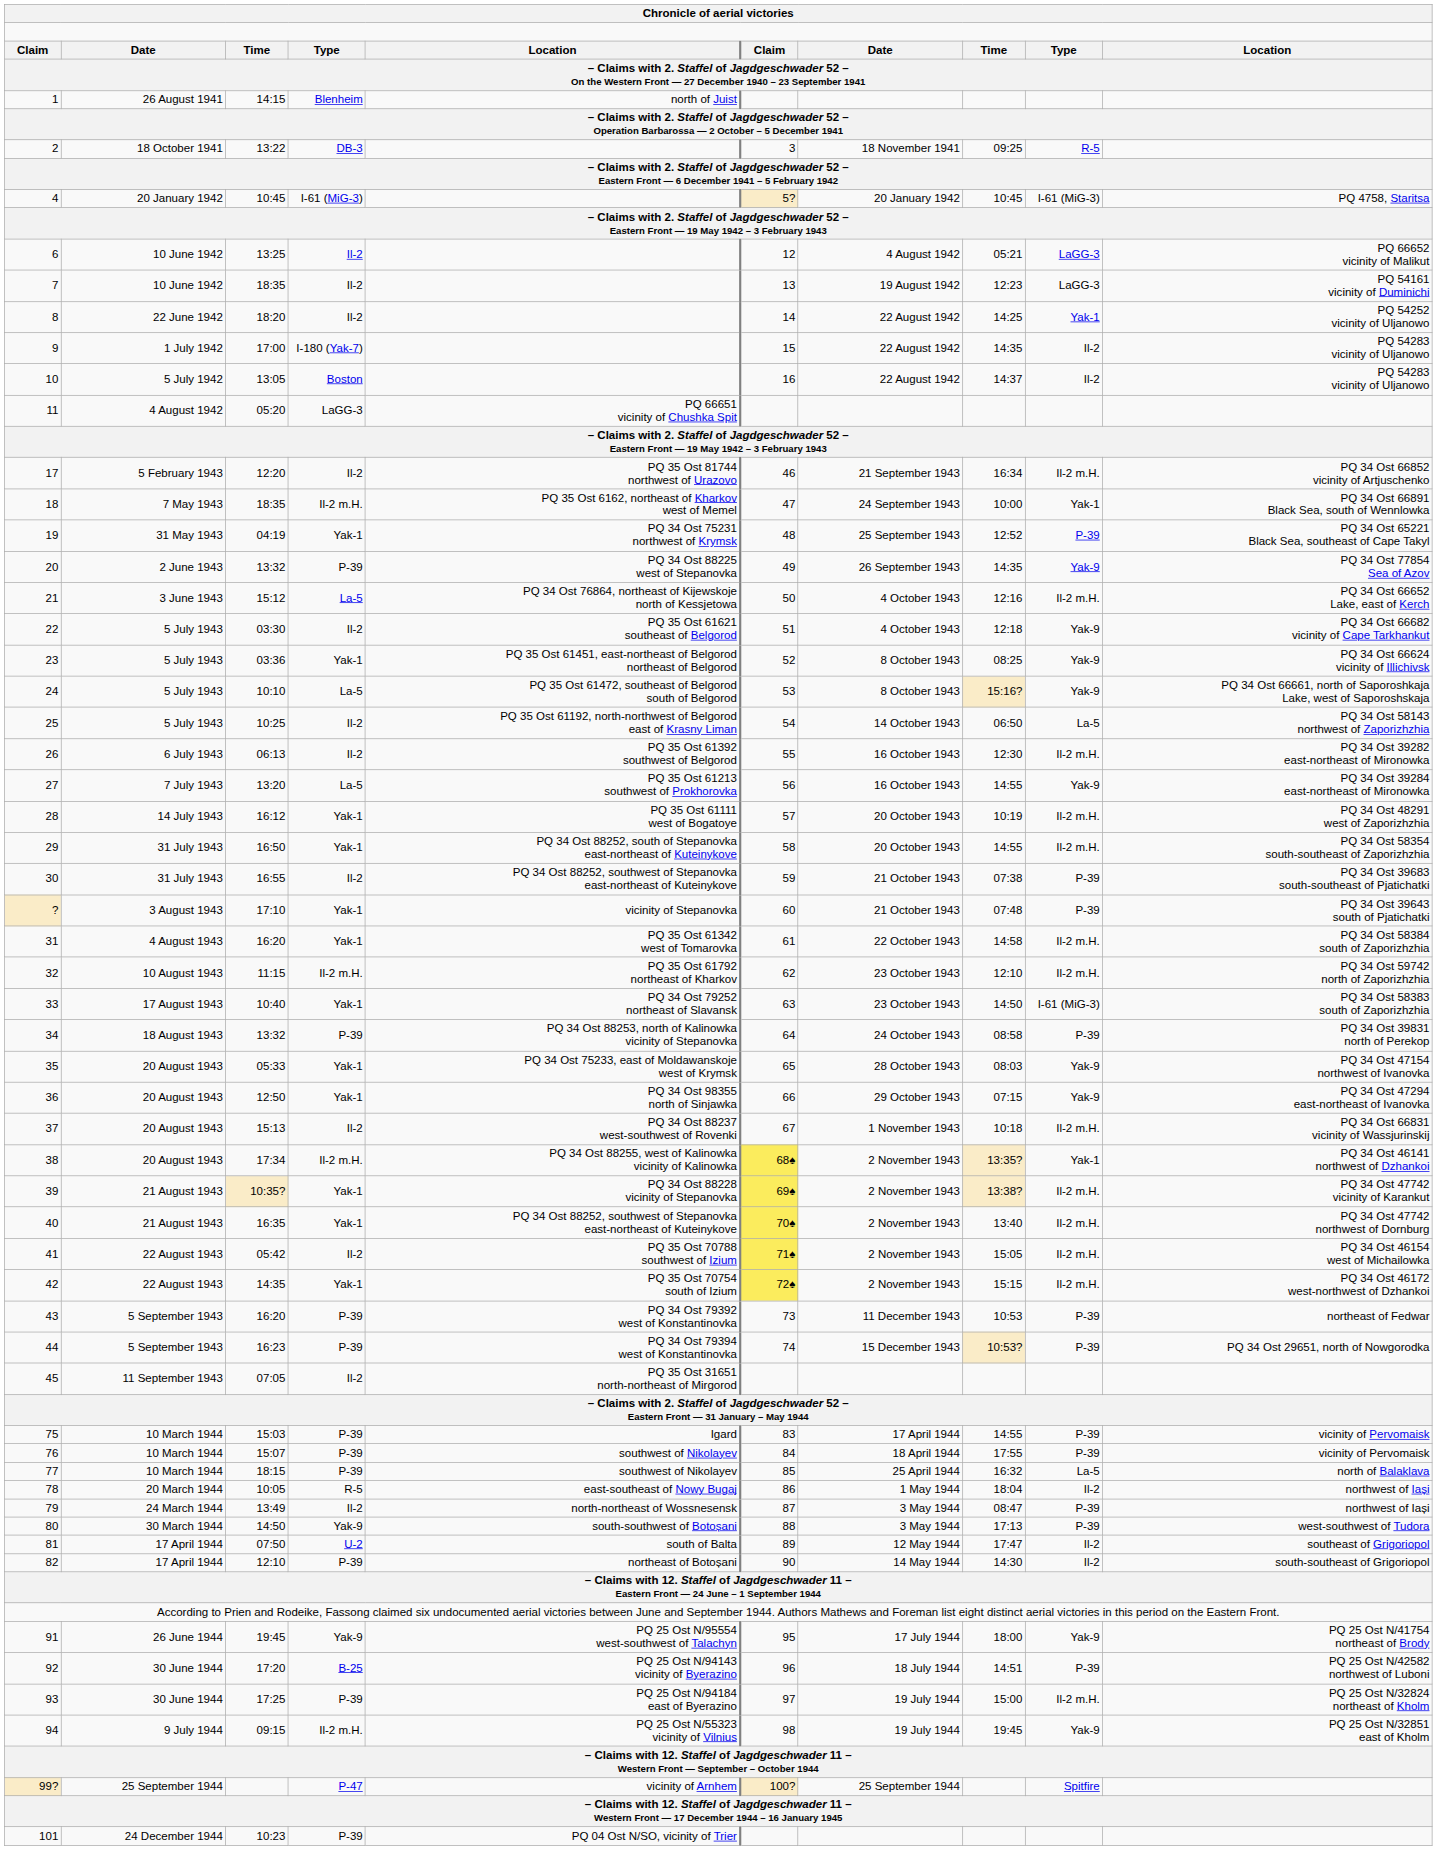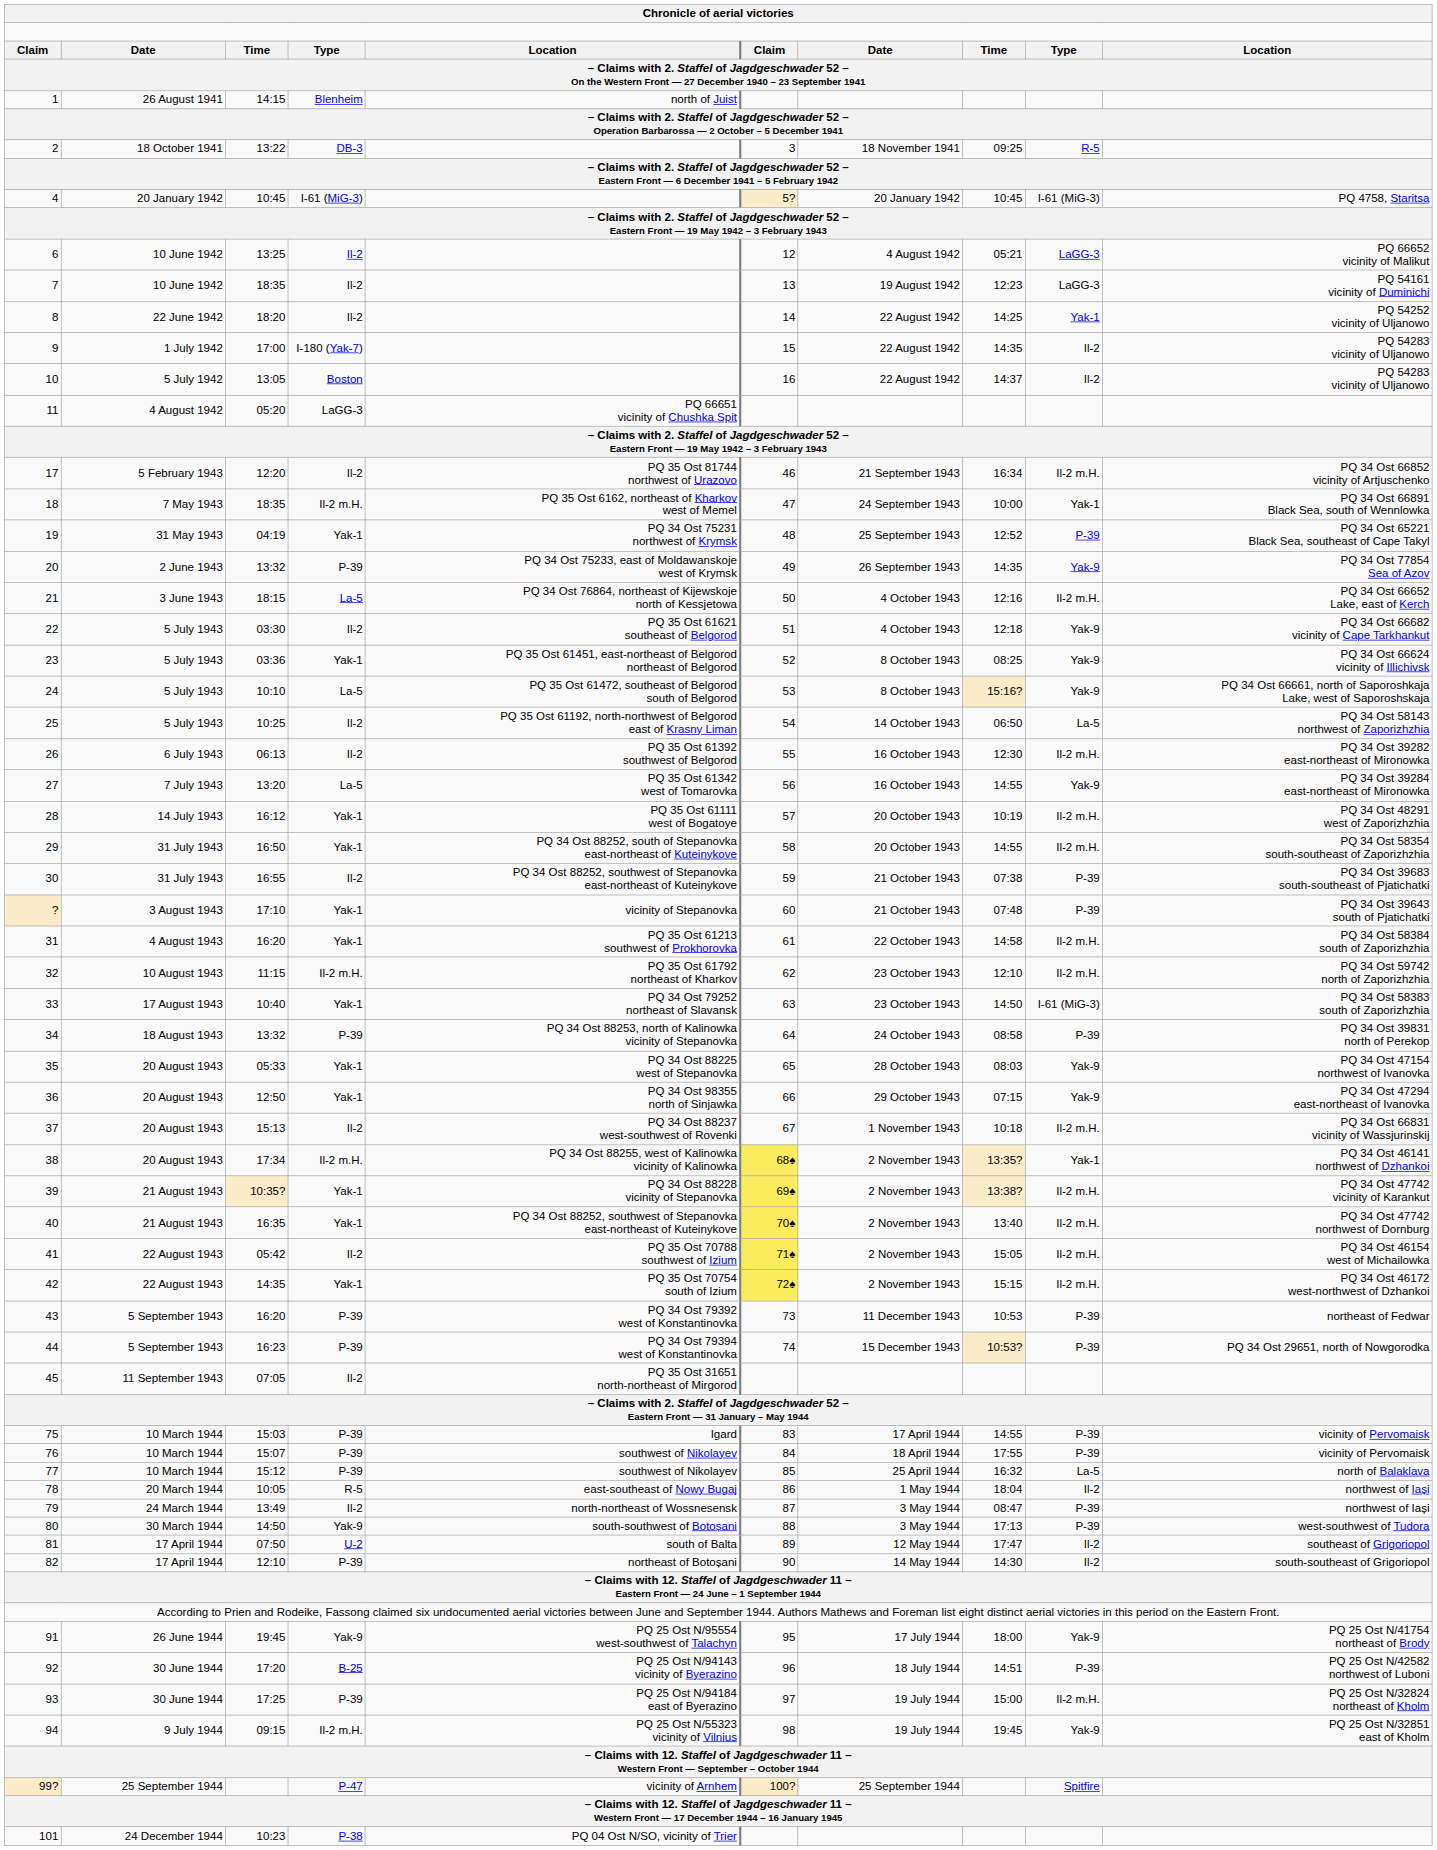(687, 566) PQ 34 Ost 88225 west of Stepanovka -> (631, 566) PQ 34 Ost 75233, east of Moldawanskoje west of Krymsk
(271, 598) 15:12 -> (271, 598) 18:15
(671, 785) PQ 35 Ost 61213 southwest of Prokhorovka -> (689, 785) PQ 35 Ost 61342 west of Tomarovka
(689, 941) PQ 35 Ost 61342 west of Tomarovka -> (671, 941) PQ 35 Ost 61213 southwest of Prokhorovka
(631, 1066) PQ 34 Ost 75233, east of Moldawanskoje west of Krymsk -> (687, 1066) PQ 34 Ost 88225 west of Stepanovka
(271, 1471) 18:15 -> (271, 1471) 15:12
(351, 1836) P-39 -> (351, 1836) P-38
